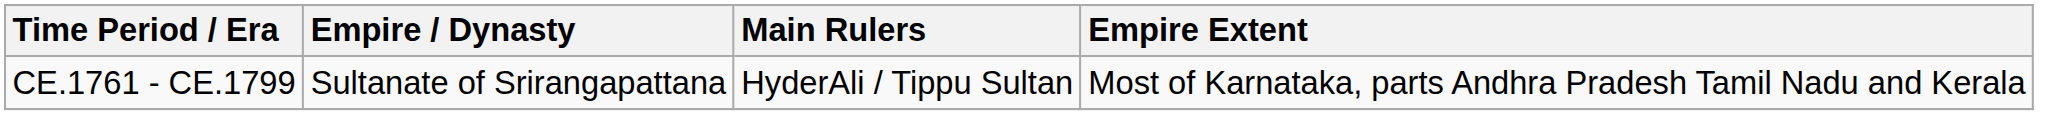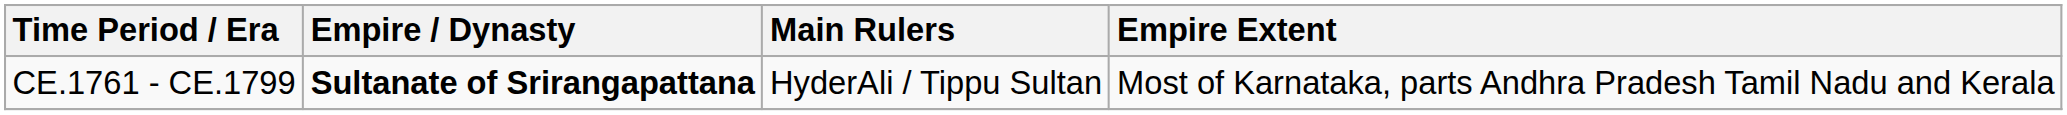(518, 82) normal -> (533, 82) bold
